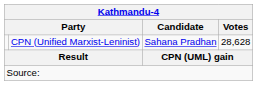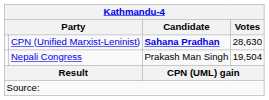(180, 42) normal -> (182, 42) bold
(236, 42) 28,628 -> (247, 42) 28,630
+ row: (46, 57)
